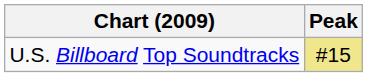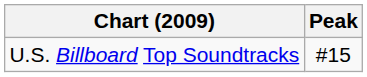(333, 54) khaki background -> (333, 54) no background
